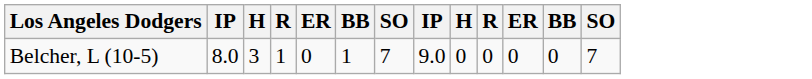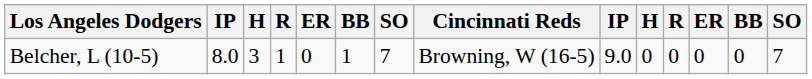+ column: (507, 21)
